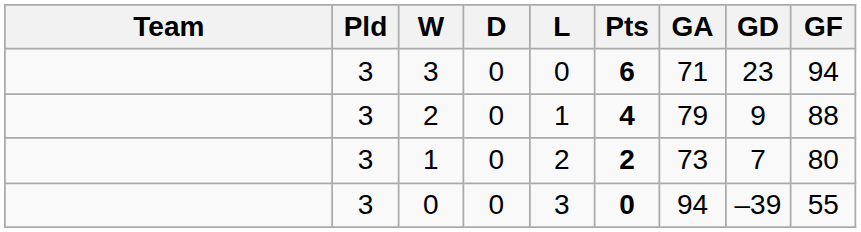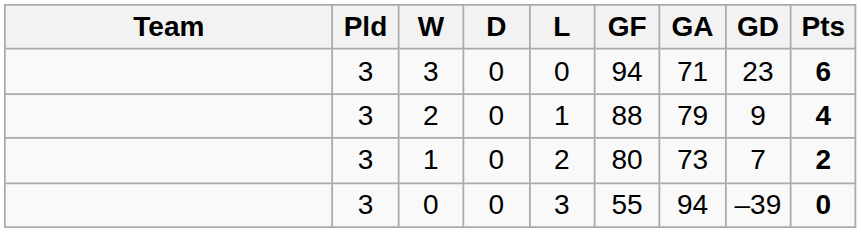columns swapped: (823, 26) <-> (627, 26)
